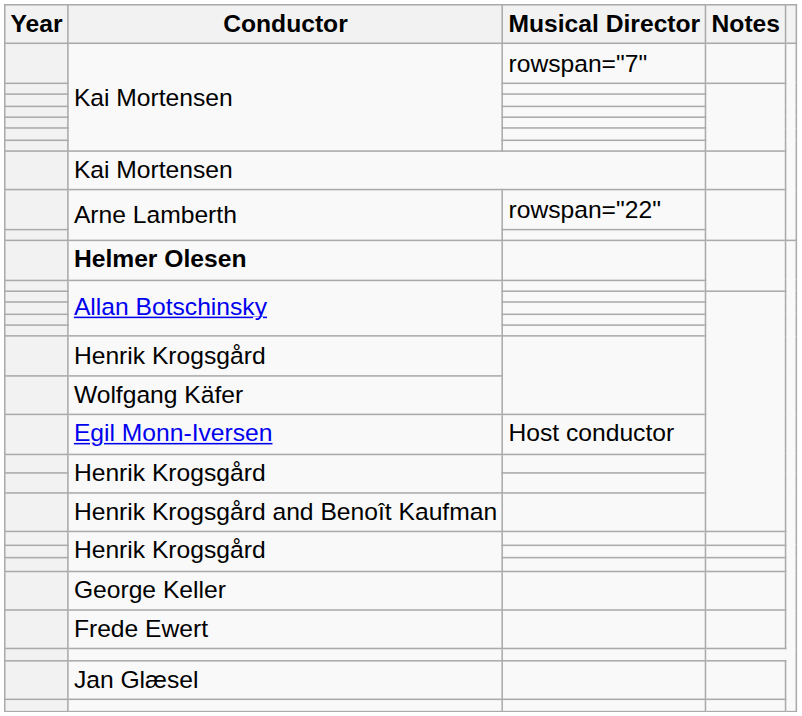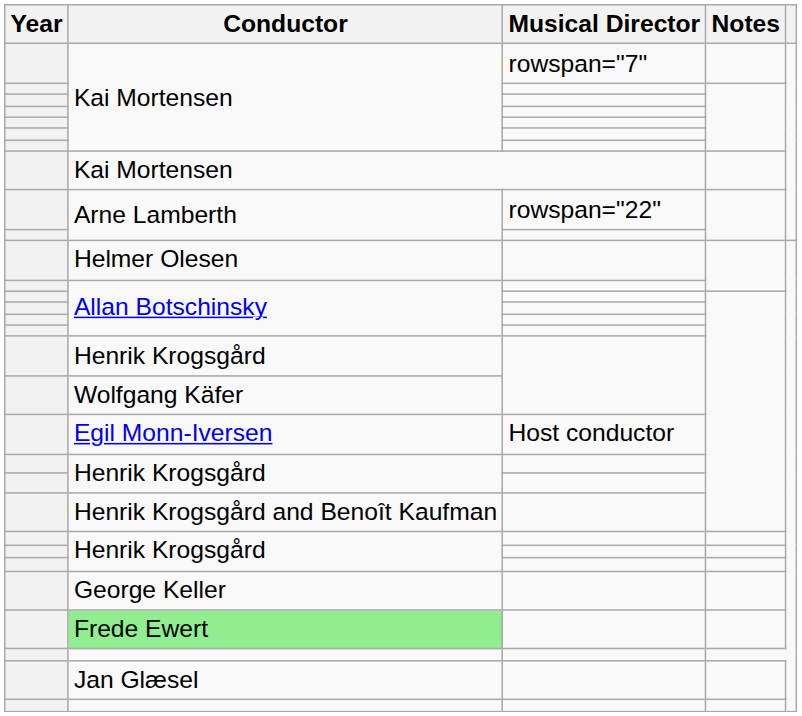(160, 259) bold -> (156, 259) normal
(141, 629) no background -> (141, 629) lightgreen background
